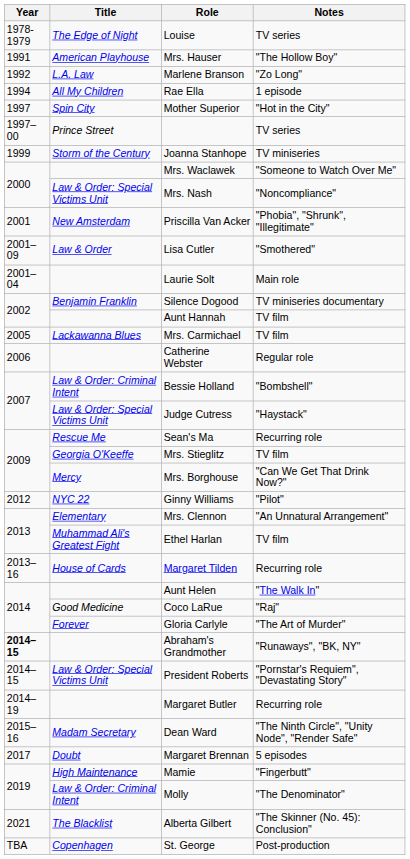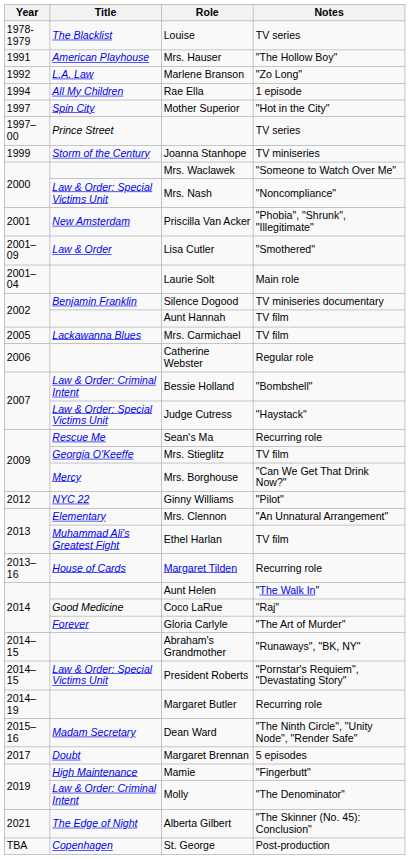(95, 35) The Edge of Night -> (82, 35) The Blacklist
(21, 647) bold -> (21, 647) normal
(82, 823) The Blacklist -> (95, 823) The Edge of Night
